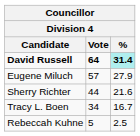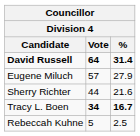(123, 60) paleturquoise background -> (123, 60) no background
(93, 107) normal -> (93, 107) bold
(123, 107) normal -> (123, 107) bold
